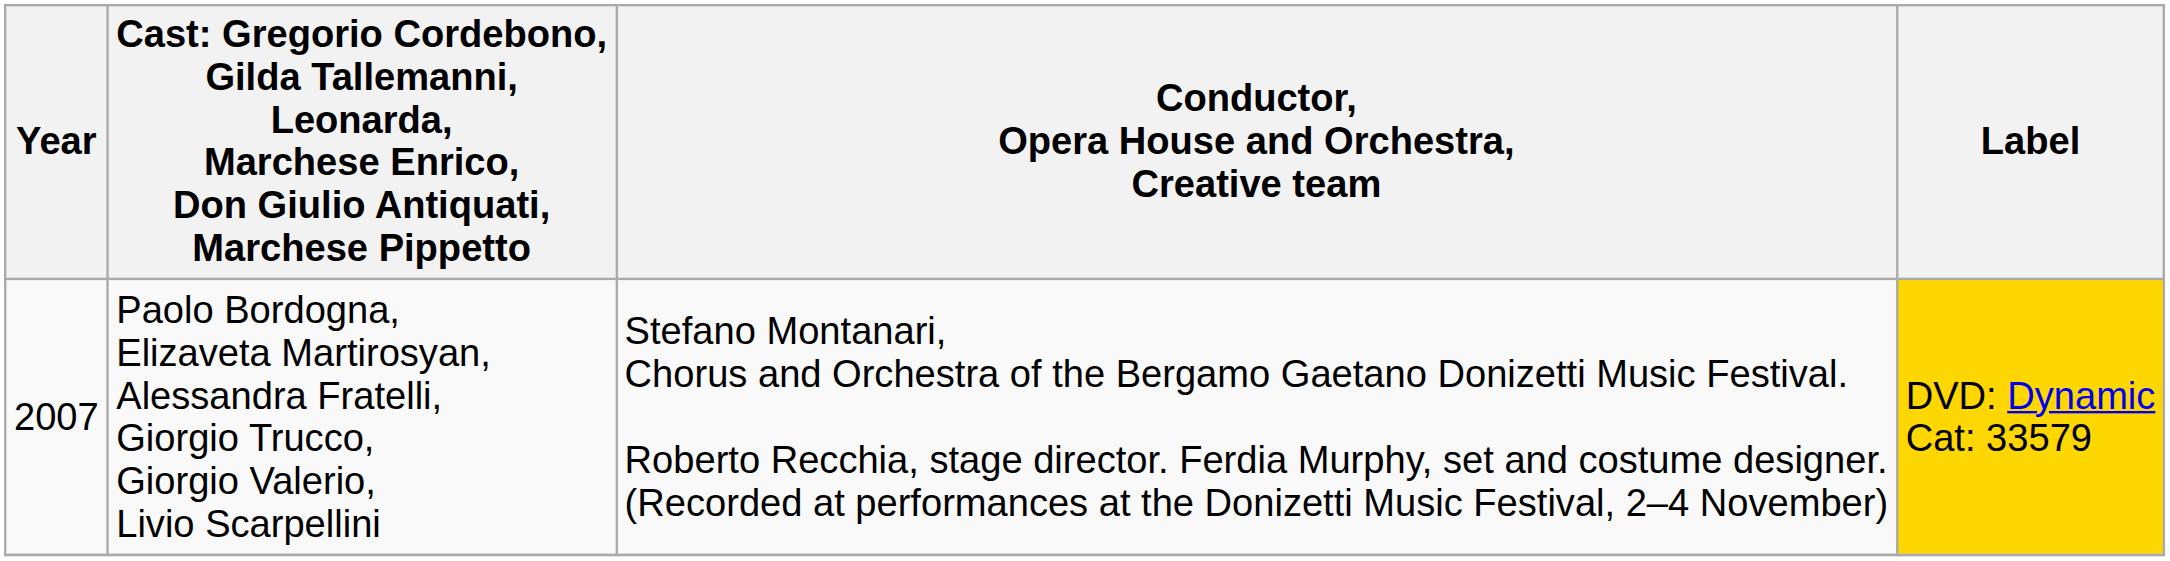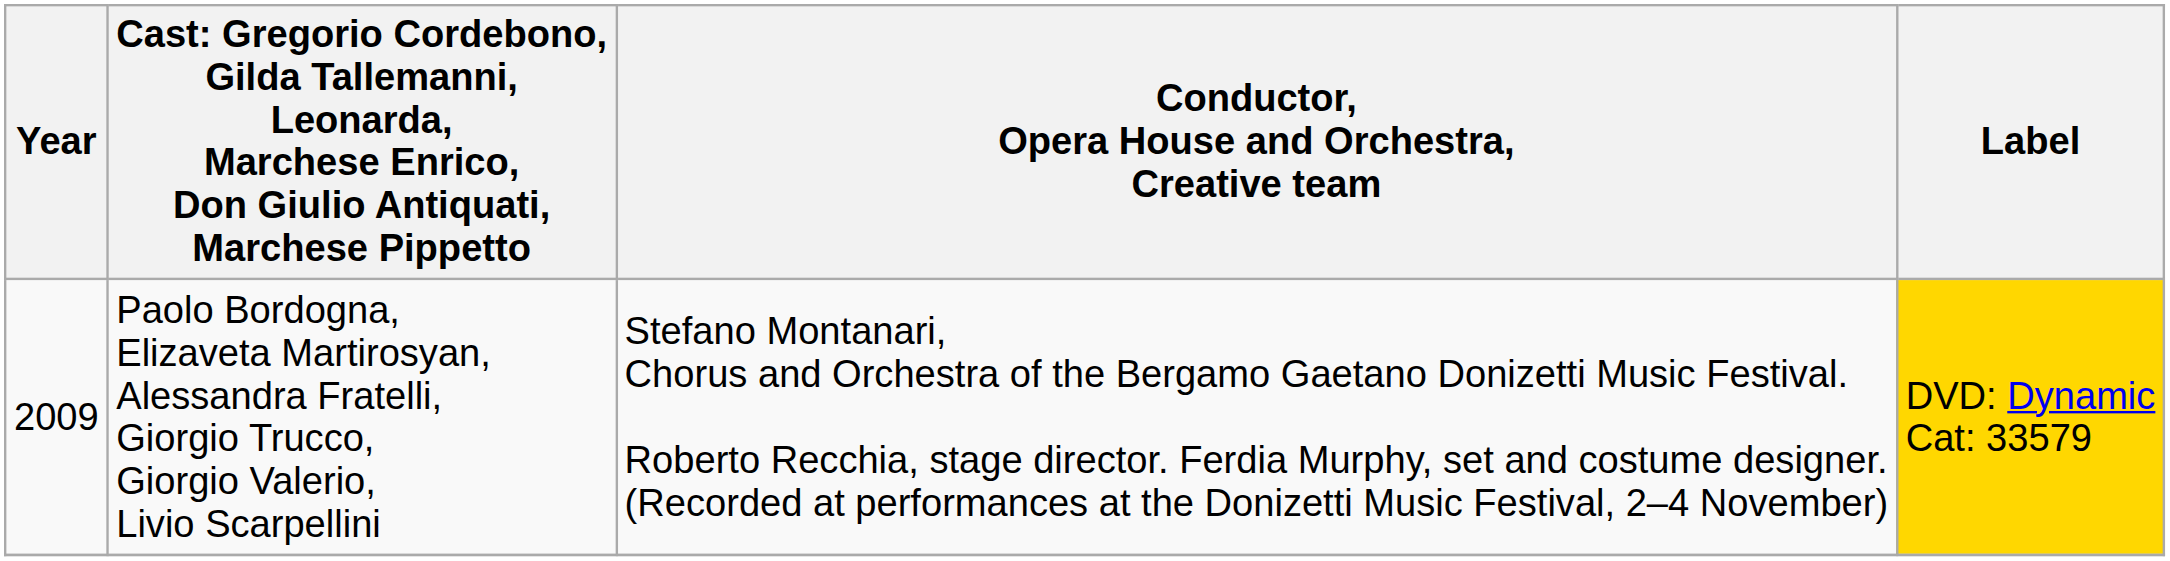(56, 416) 2007 -> (56, 416) 2009
